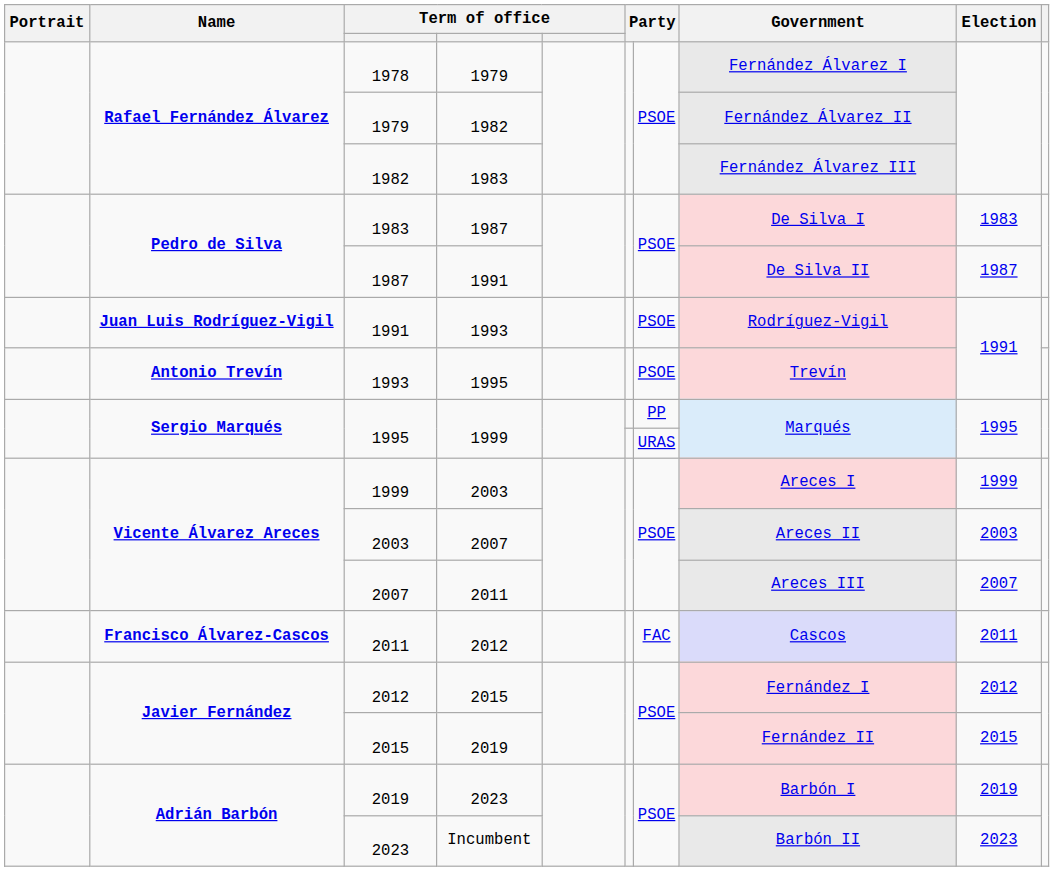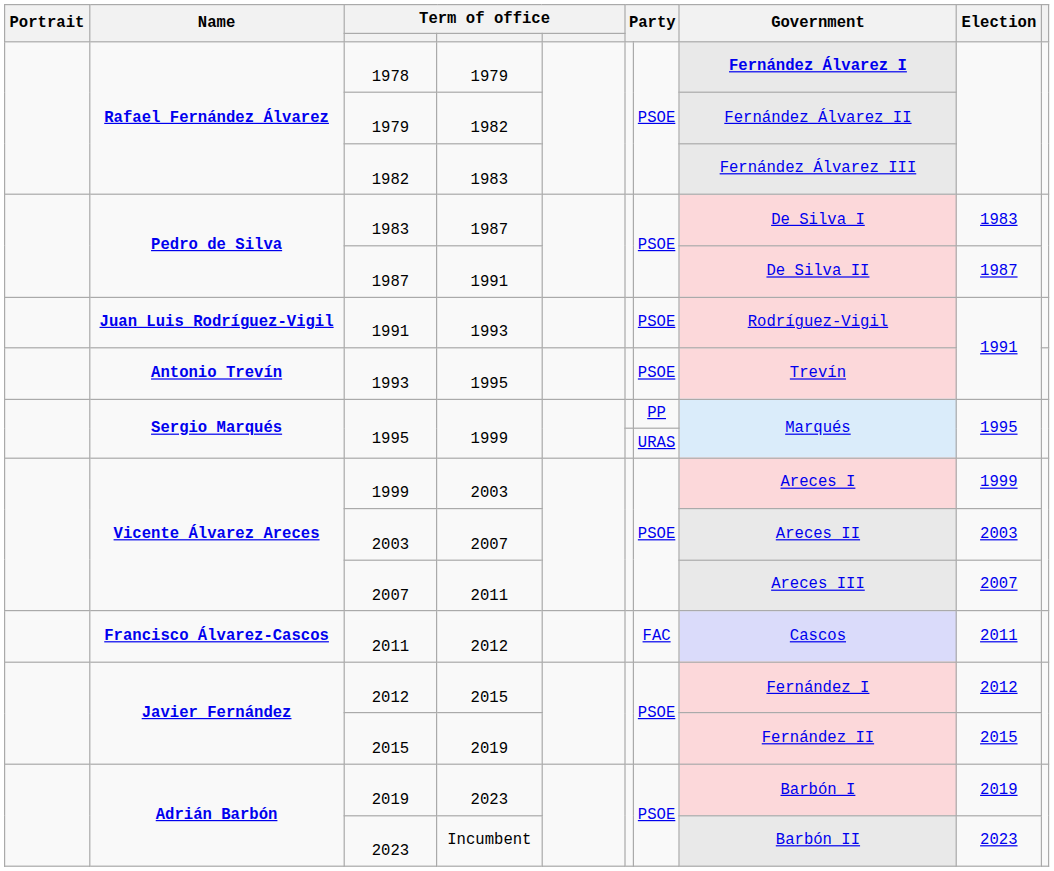(818, 66) normal -> (818, 66) bold
